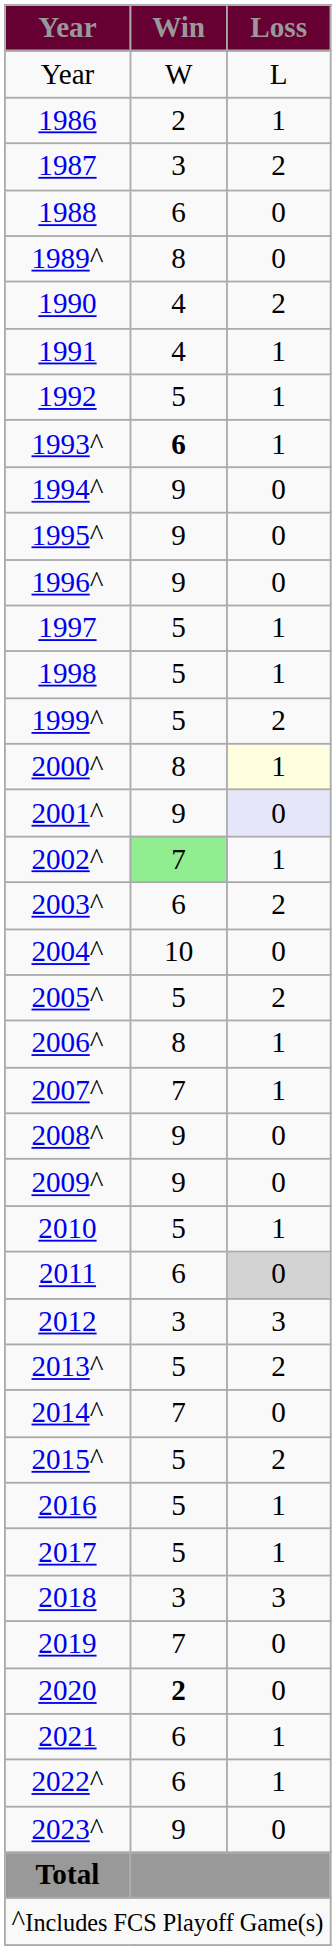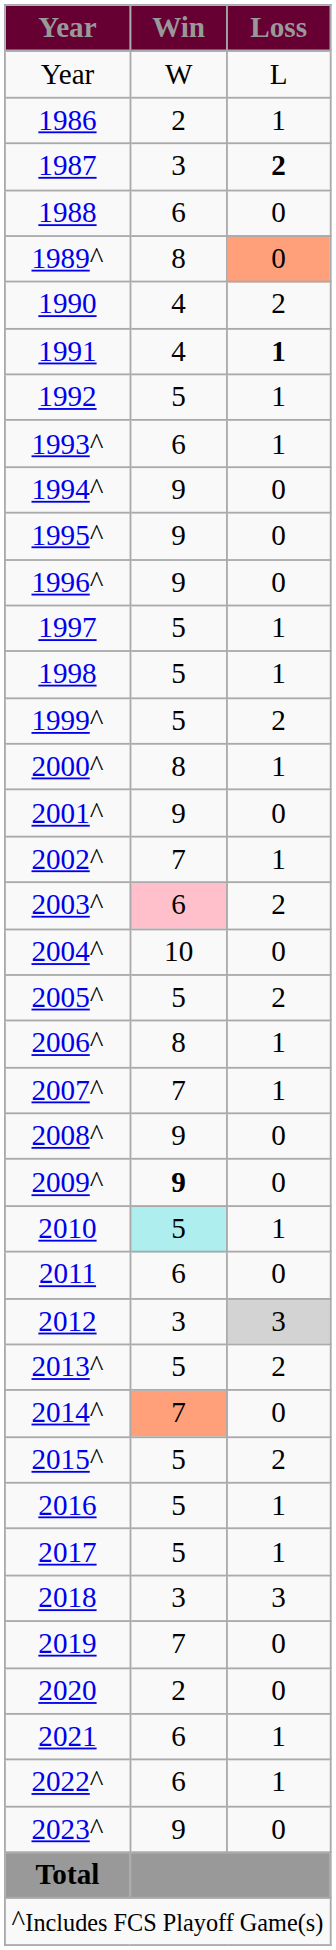(279, 166) normal -> (279, 166) bold
(279, 258) no background -> (279, 258) lightsalmon background
(279, 350) normal -> (279, 350) bold
(179, 443) bold -> (179, 443) normal
(279, 766) lightyellow background -> (279, 766) no background
(279, 812) lavender background -> (279, 812) no background
(179, 858) lightgreen background -> (179, 858) no background
(179, 905) no background -> (179, 905) pink background
(179, 1182) normal -> (179, 1182) bold
(179, 1228) no background -> (179, 1228) paleturquoise background
(279, 1274) lightgrey background -> (279, 1274) no background
(279, 1320) no background -> (279, 1320) lightgrey background
(179, 1413) no background -> (179, 1413) lightsalmon background
(179, 1690) bold -> (179, 1690) normal
